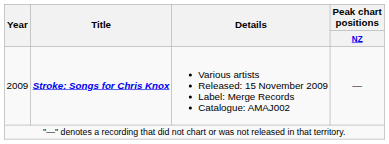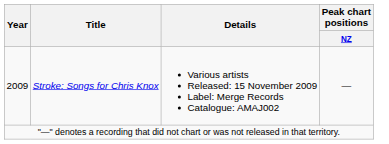(101, 85) bold -> (96, 85) normal
